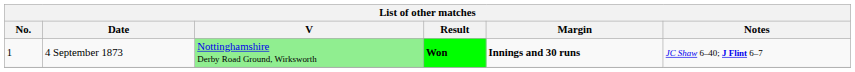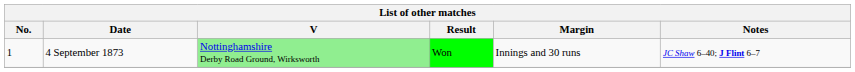(437, 53) bold -> (442, 53) normal
(534, 53) bold -> (538, 53) normal
